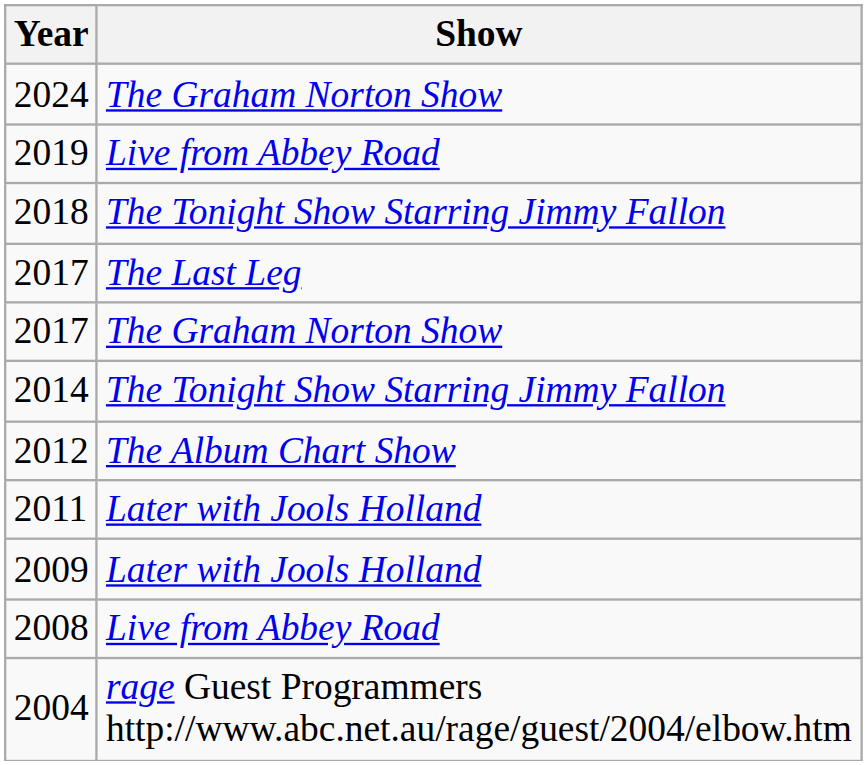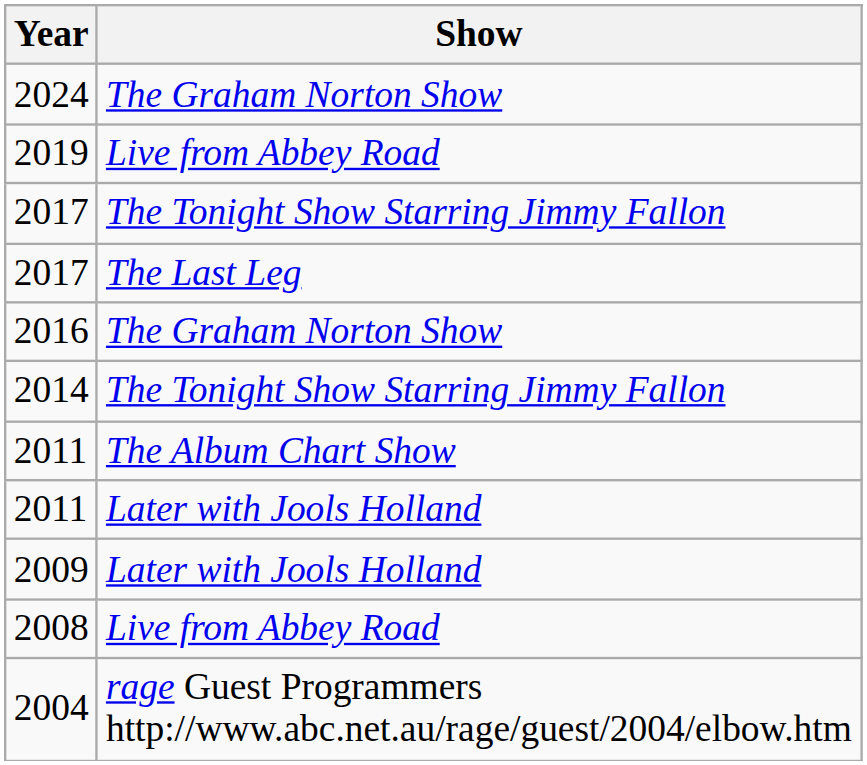(51, 212) 2018 -> (51, 212) 2017
(51, 331) 2017 -> (51, 331) 2016
(51, 449) 2012 -> (51, 449) 2011
